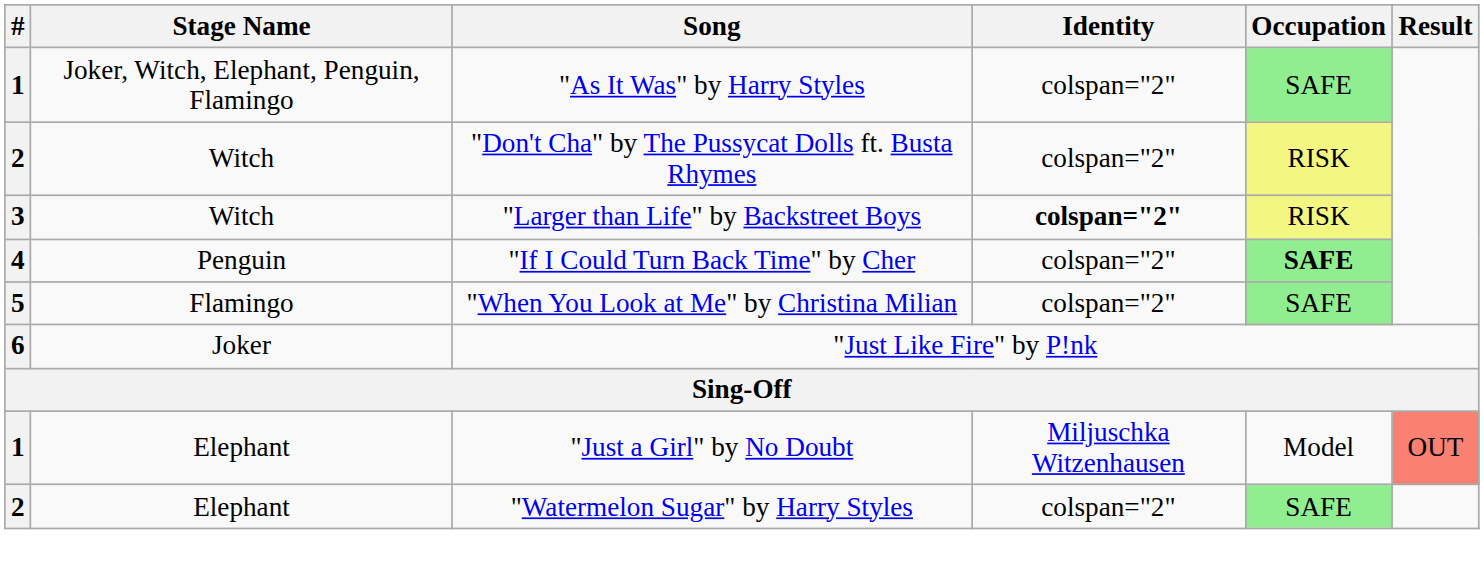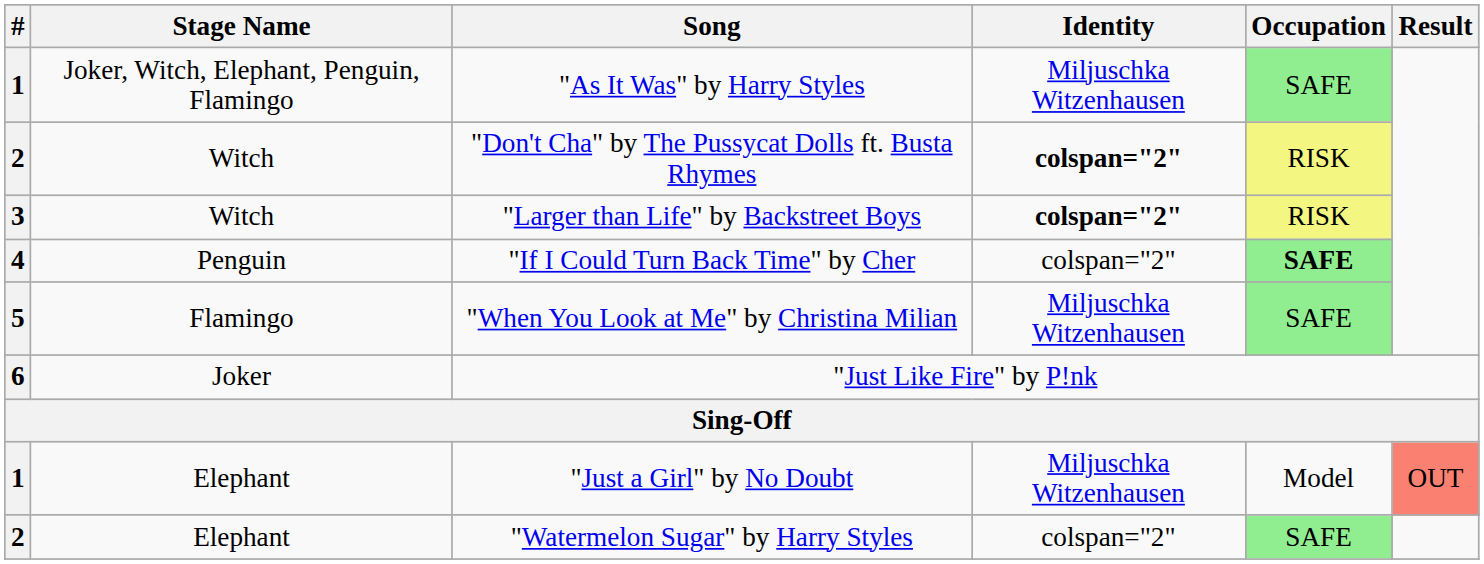(1108, 84) colspan="2" -> (1108, 84) Miljuschka Witzenhausen
(1108, 158) normal -> (1108, 158) bold
(1108, 302) colspan="2" -> (1108, 318) Miljuschka Witzenhausen
